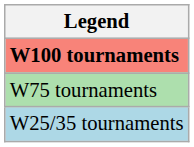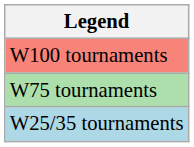(94, 55) bold -> (89, 55) normal
